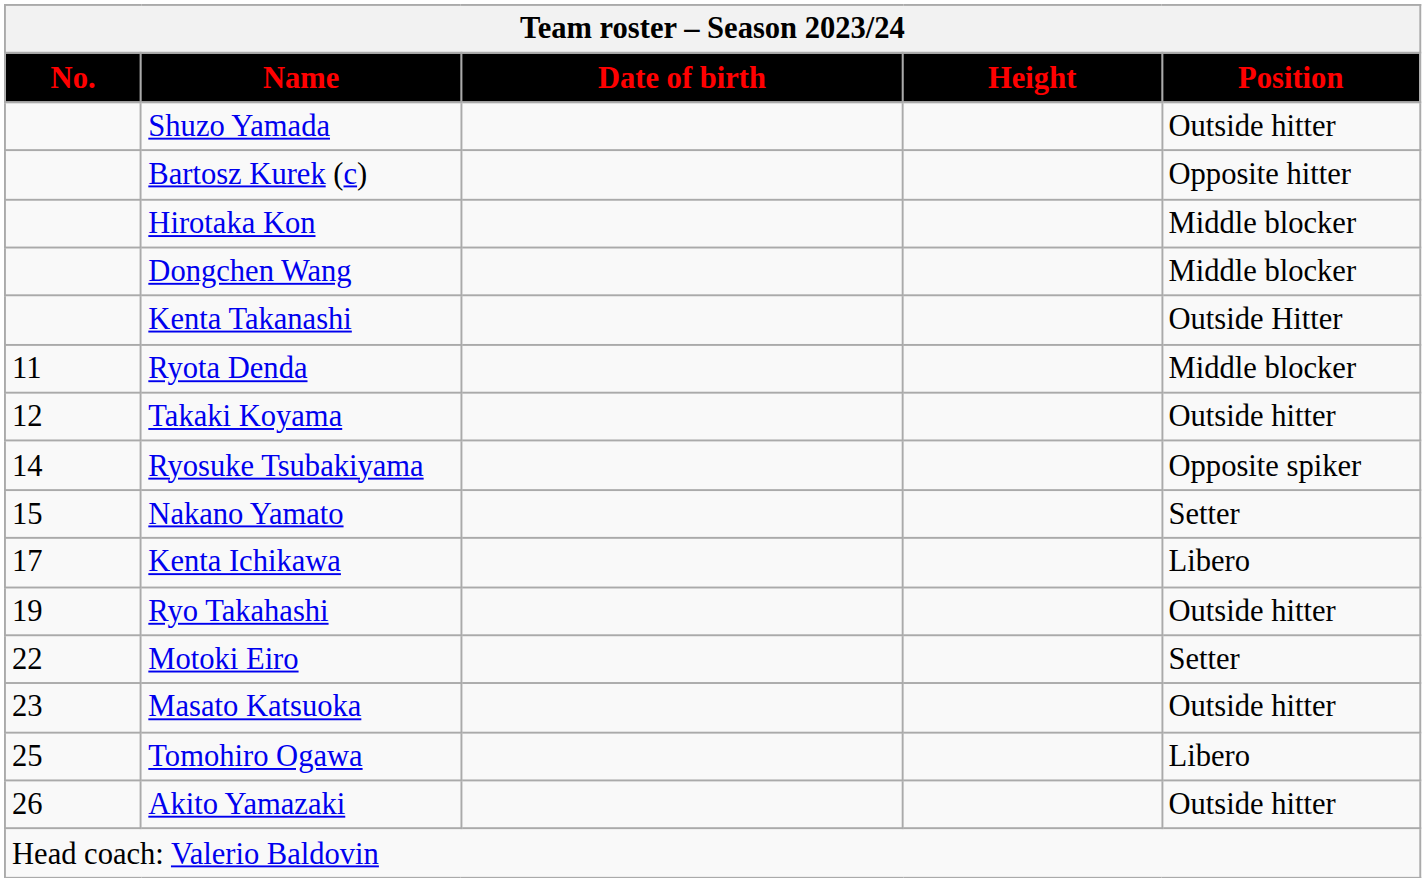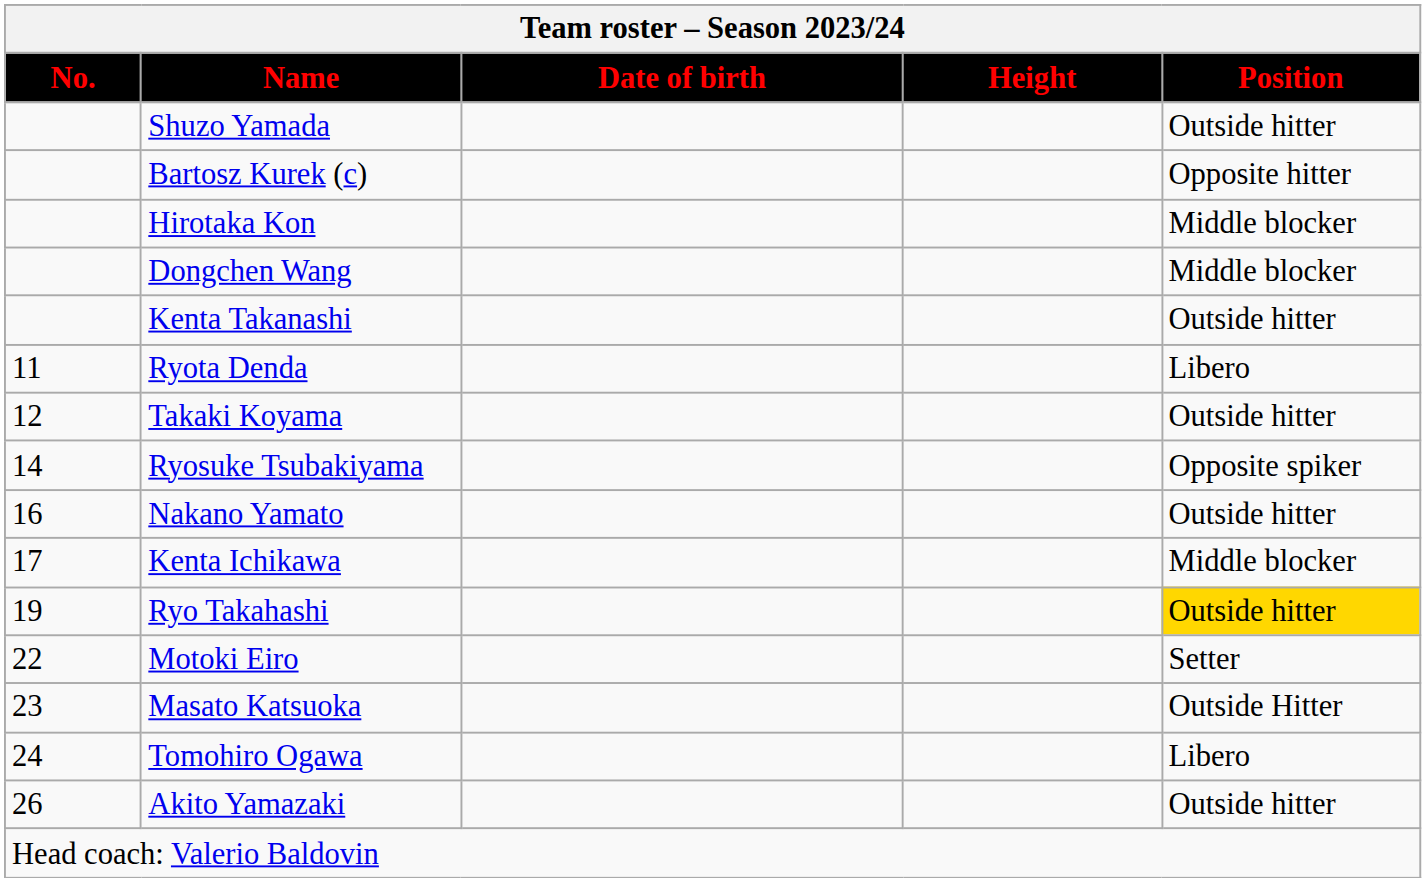(1255, 319) Outside Hitter -> (1252, 319) Outside hitter
(1262, 367) Middle blocker -> (1209, 367) Libero
(27, 513) 15 -> (27, 513) 16
(1204, 513) Setter -> (1252, 513) Outside hitter
(1209, 561) Libero -> (1262, 561) Middle blocker
(1252, 610) no background -> (1252, 610) gold background
(1252, 707) Outside hitter -> (1255, 707) Outside Hitter
(27, 755) 25 -> (27, 755) 24
